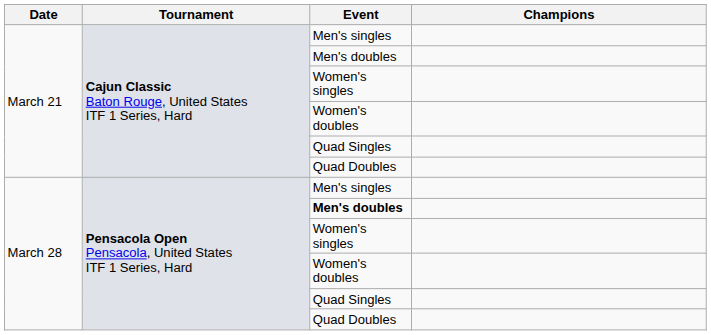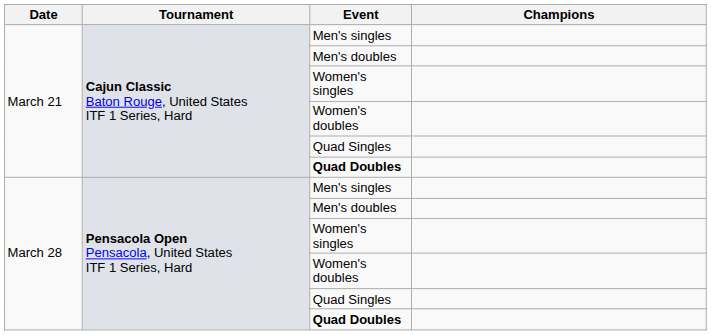(354, 167) normal -> (357, 167) bold
(358, 208) bold -> (355, 208) normal
(354, 319) normal -> (357, 319) bold
